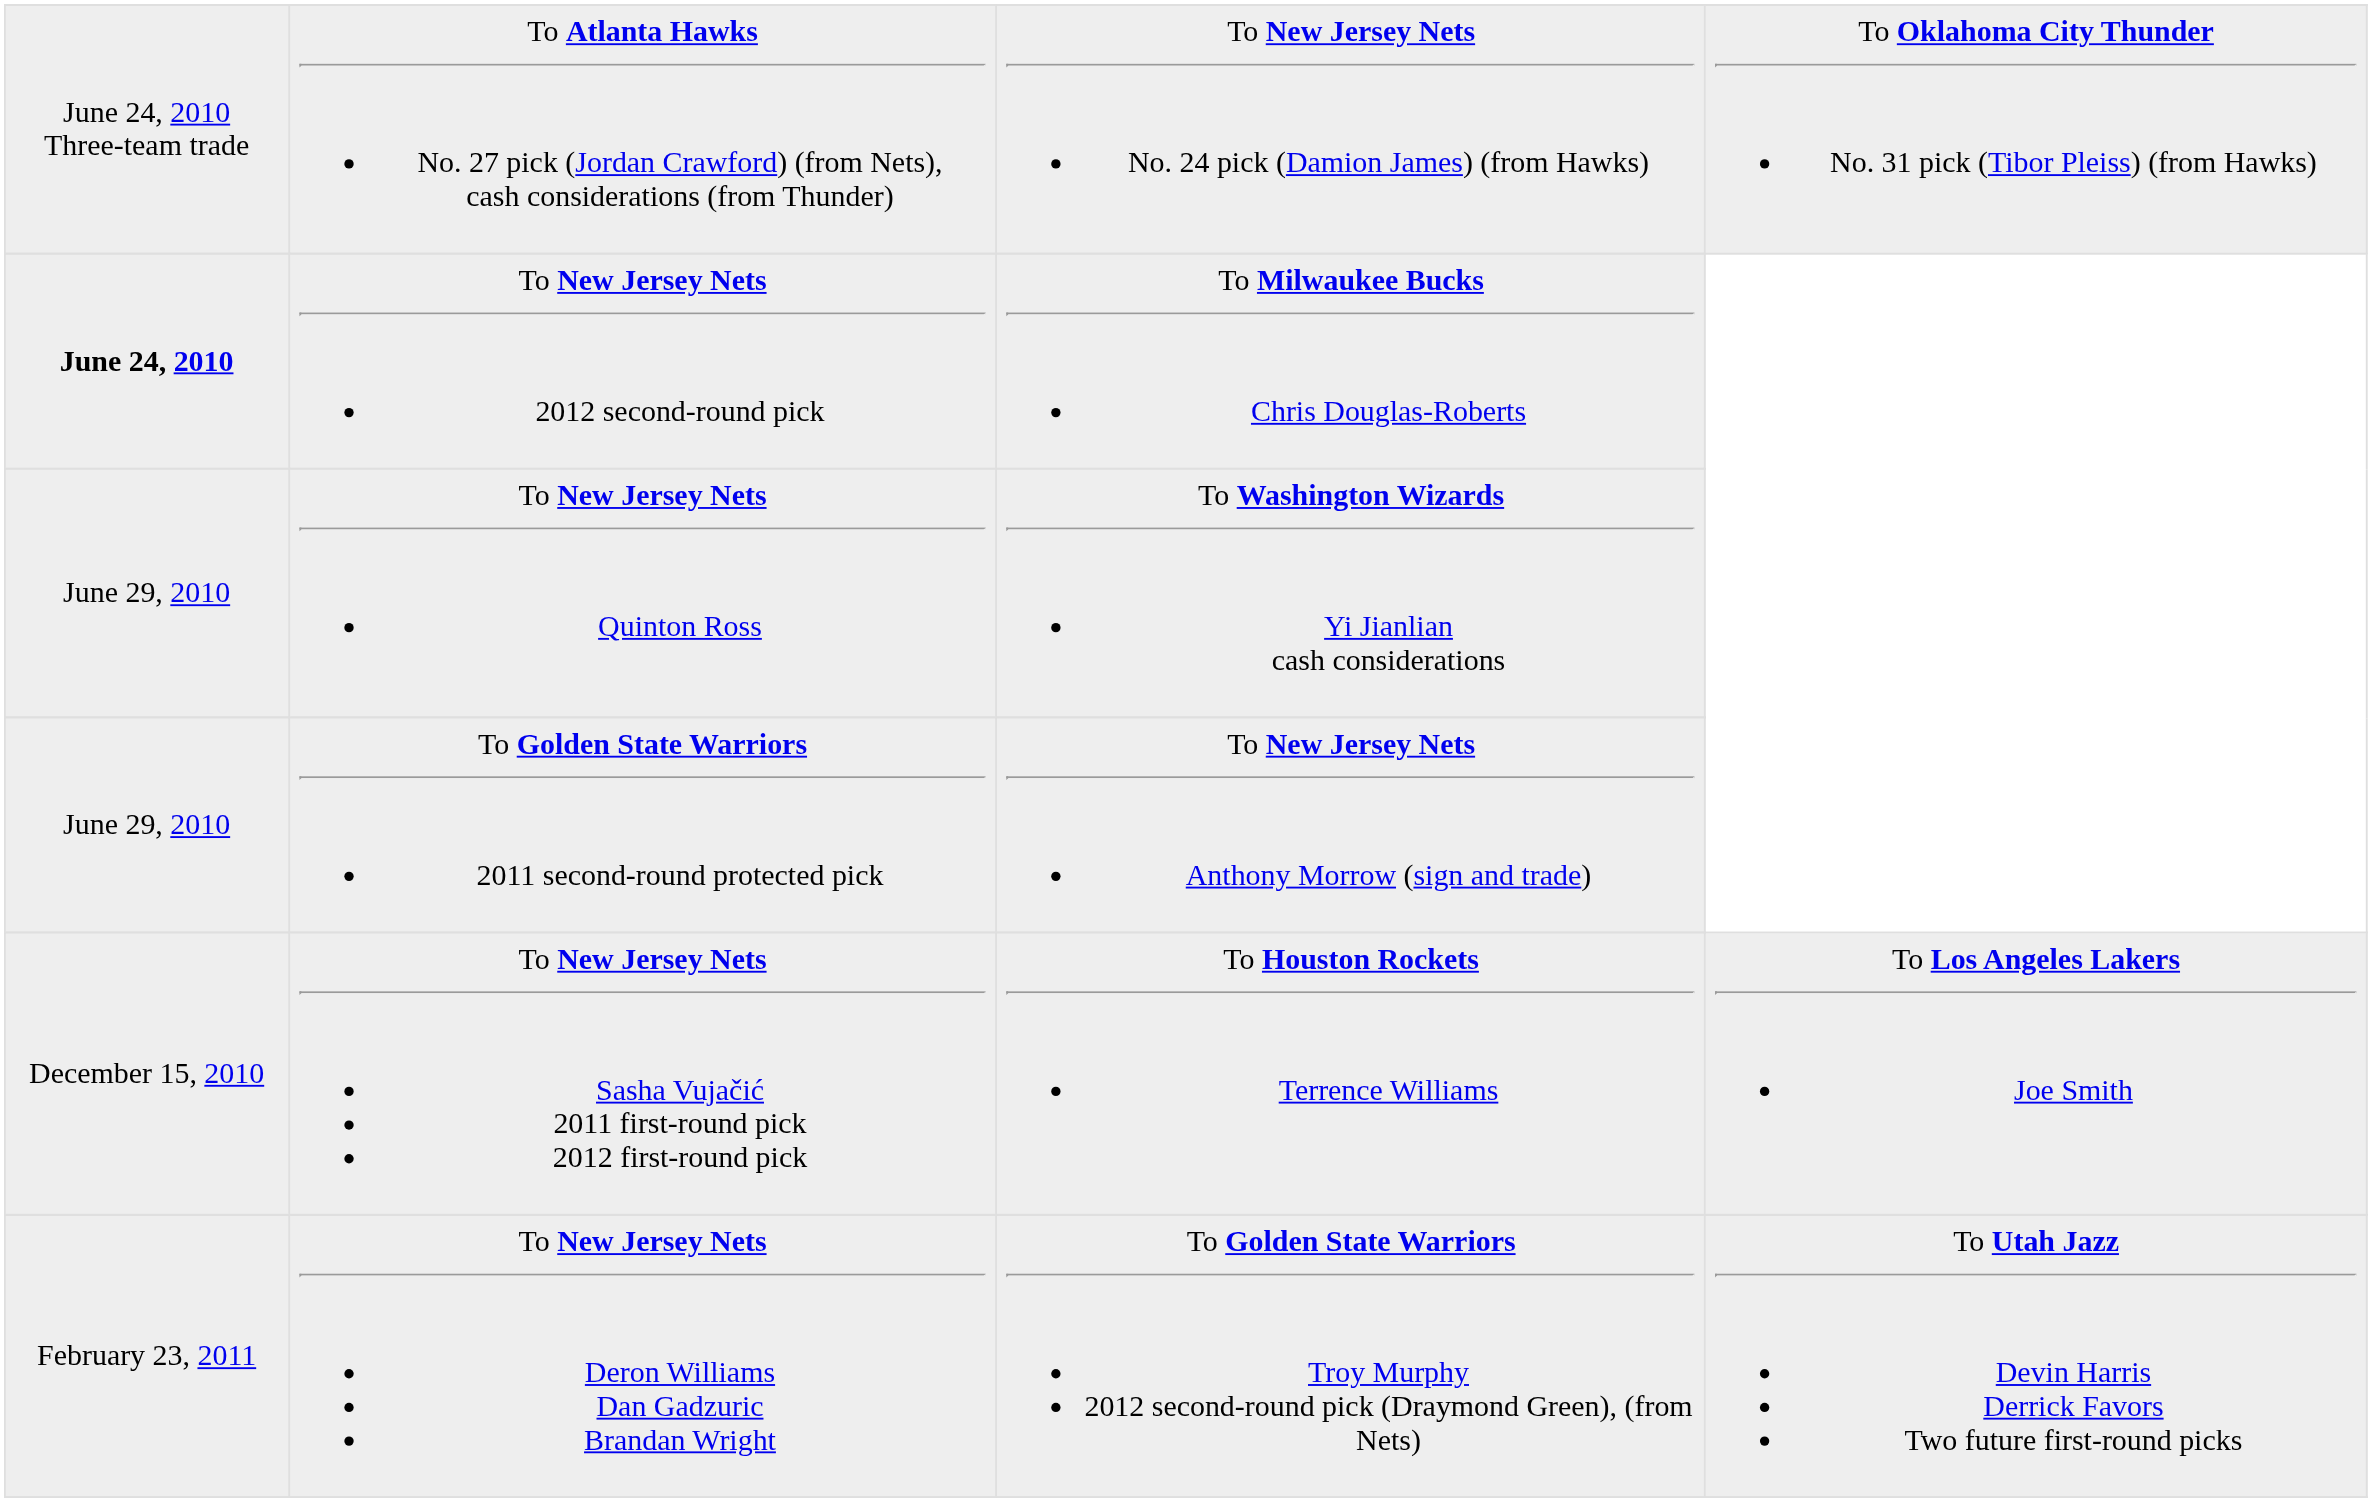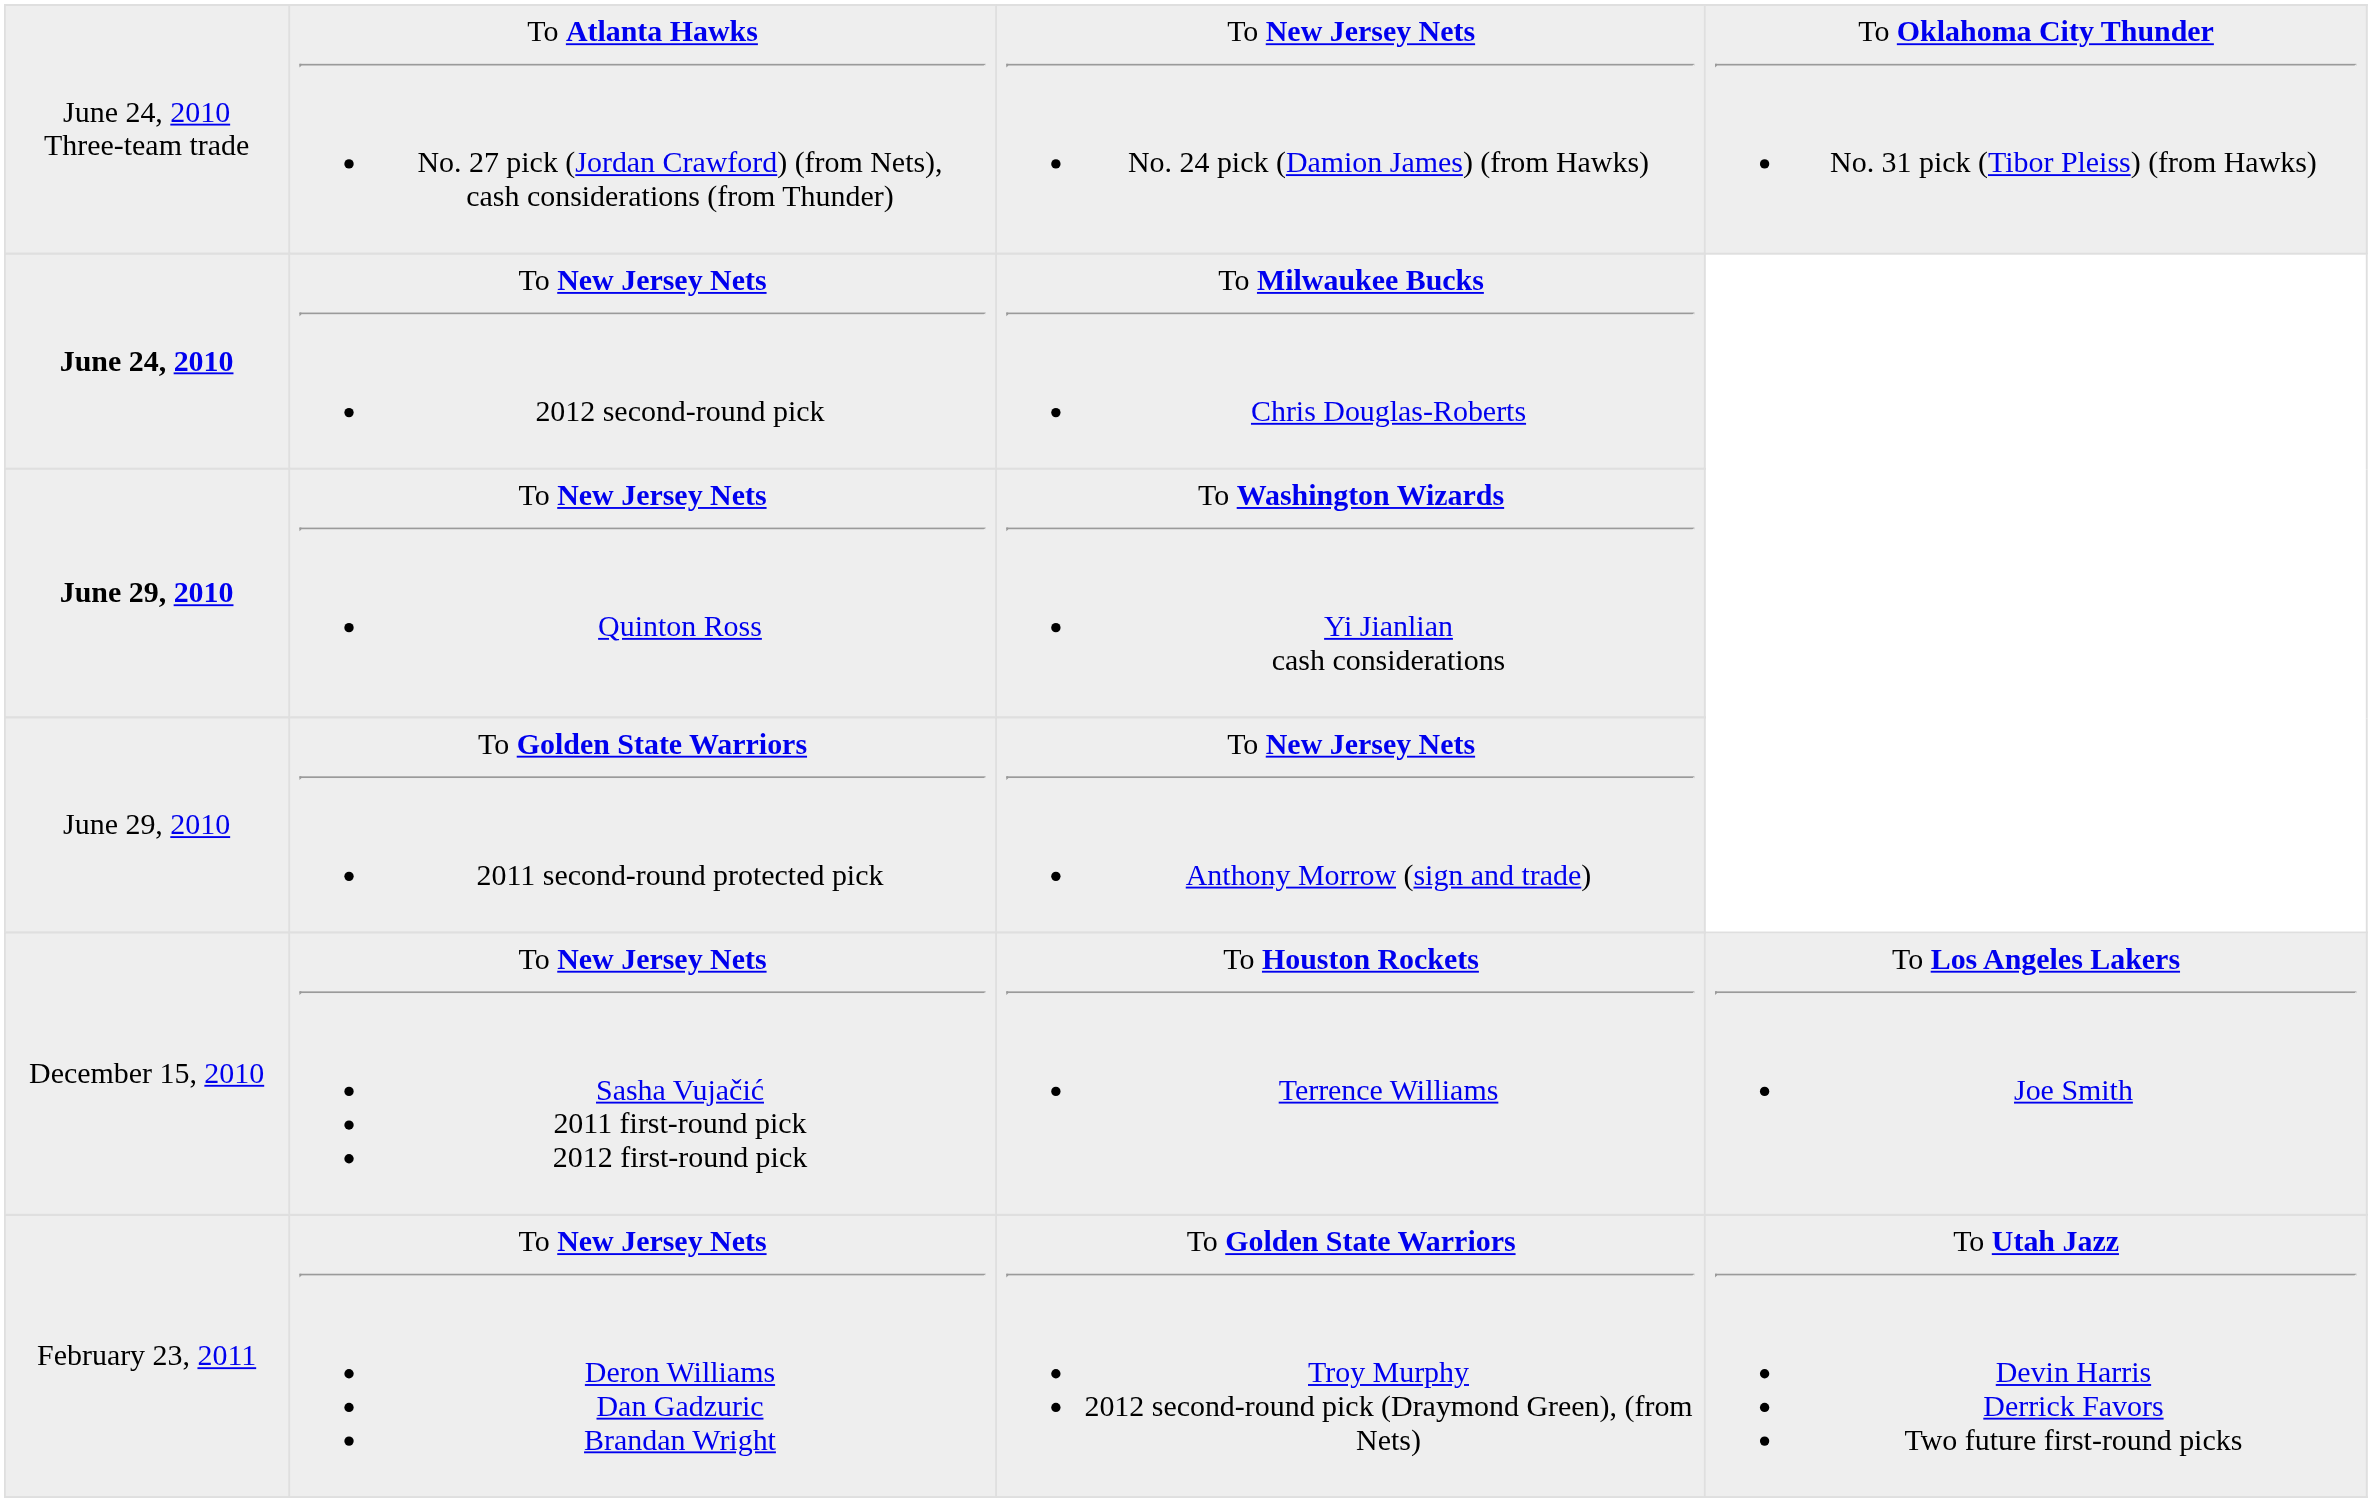(147, 592) normal -> (147, 592) bold
